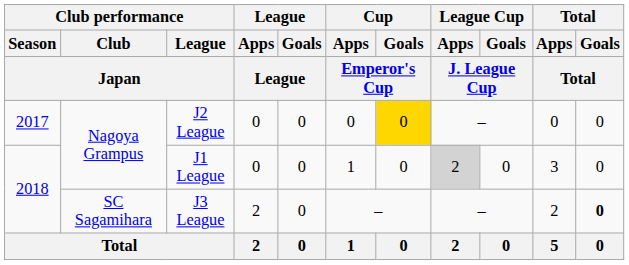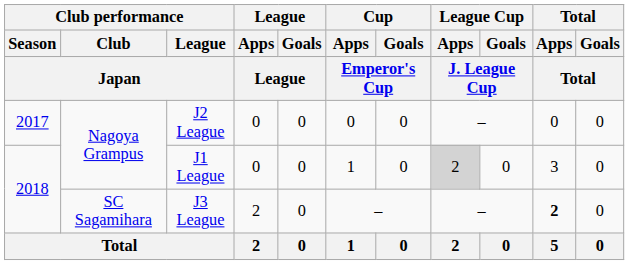(404, 122) gold background -> (404, 122) no background
(554, 211) normal -> (554, 211) bold
(600, 211) bold -> (600, 211) normal
